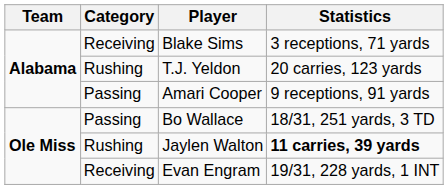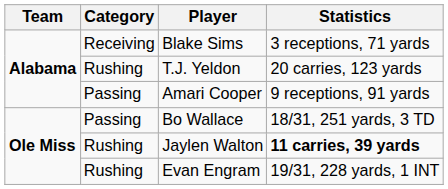(119, 171) Receiving -> (113, 171) Rushing
